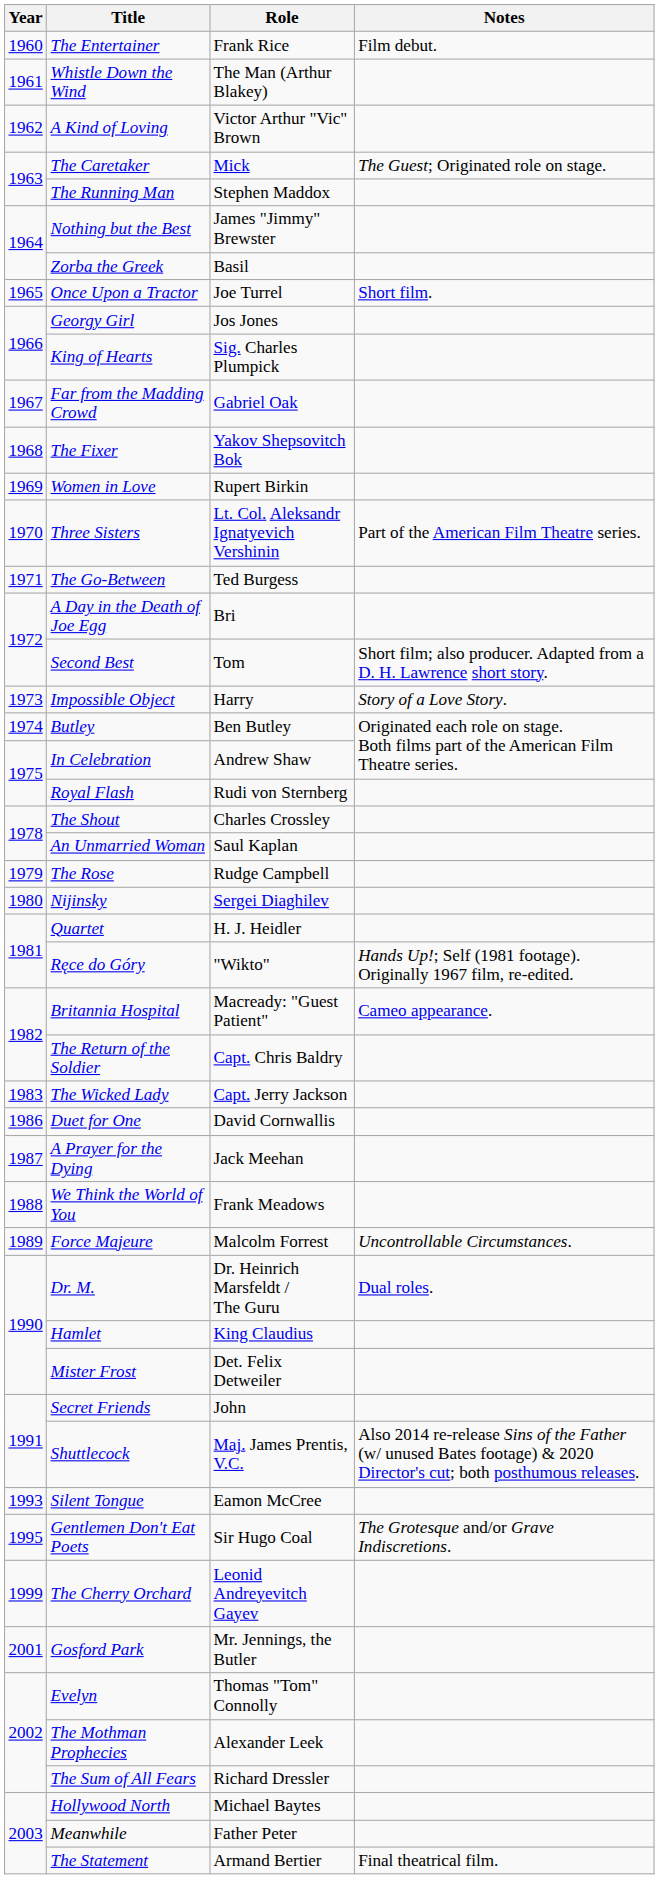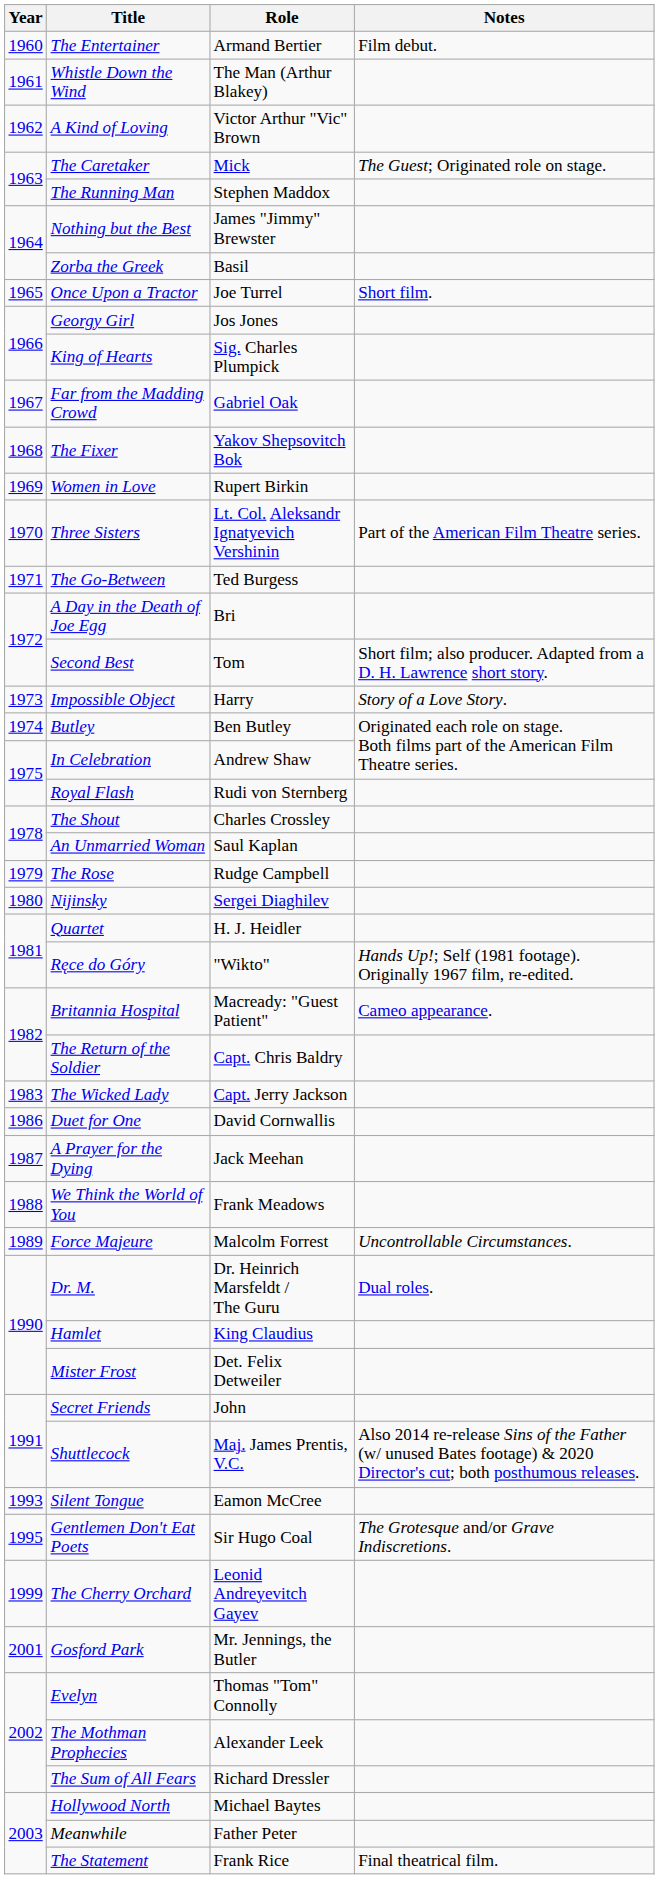(251, 45) Frank Rice -> (268, 45) Armand Bertier
(268, 1860) Armand Bertier -> (251, 1860) Frank Rice
